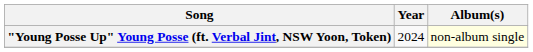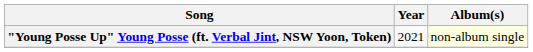(411, 36) 2024 -> (411, 36) 2021
